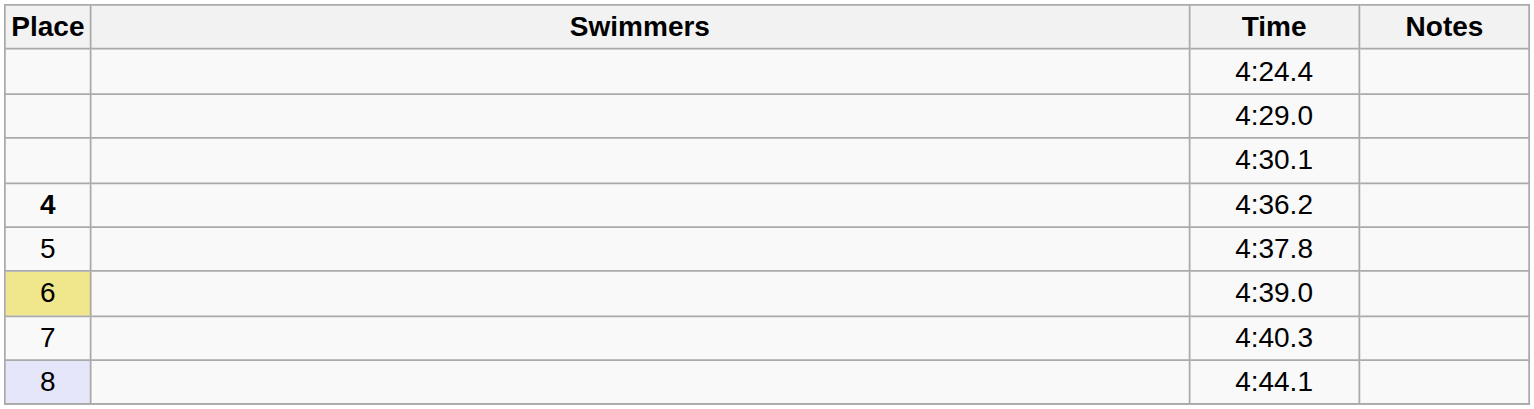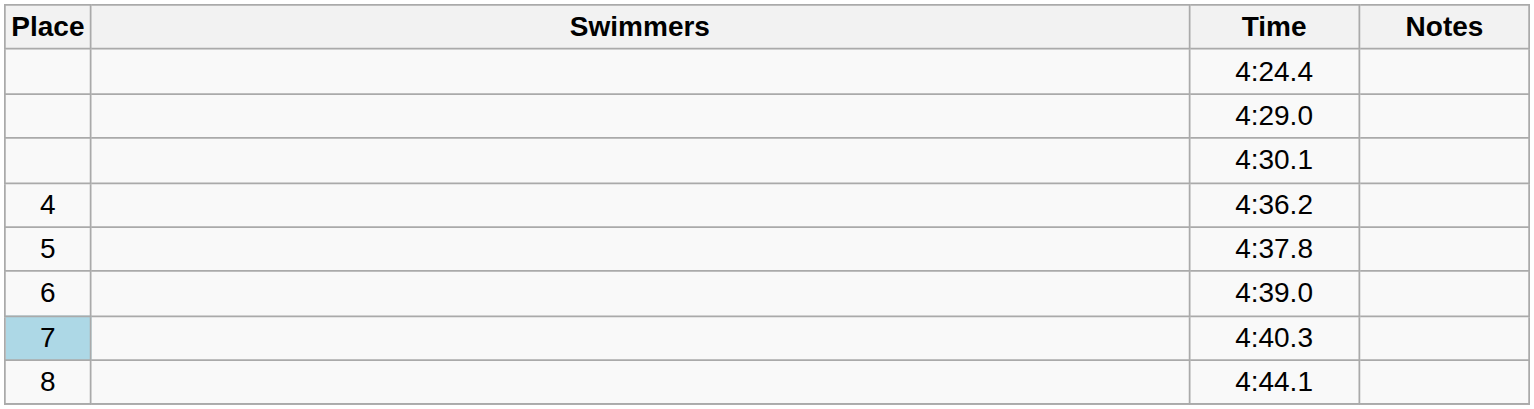(48, 204) bold -> (48, 204) normal
(48, 293) khaki background -> (48, 293) no background
(48, 337) no background -> (48, 337) lightblue background
(48, 381) lavender background -> (48, 381) no background
